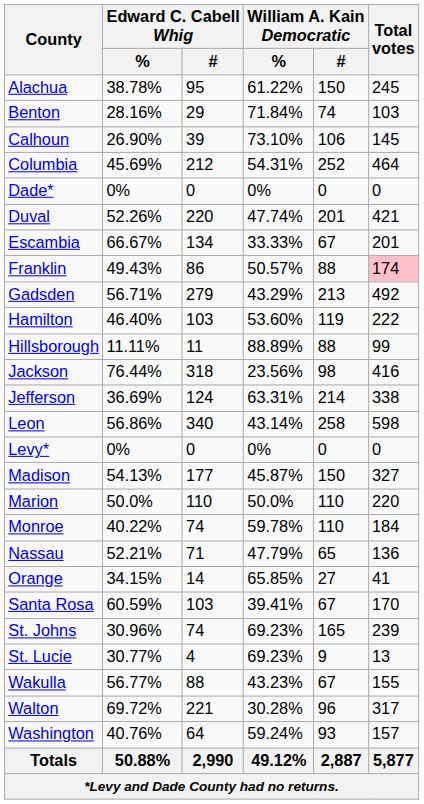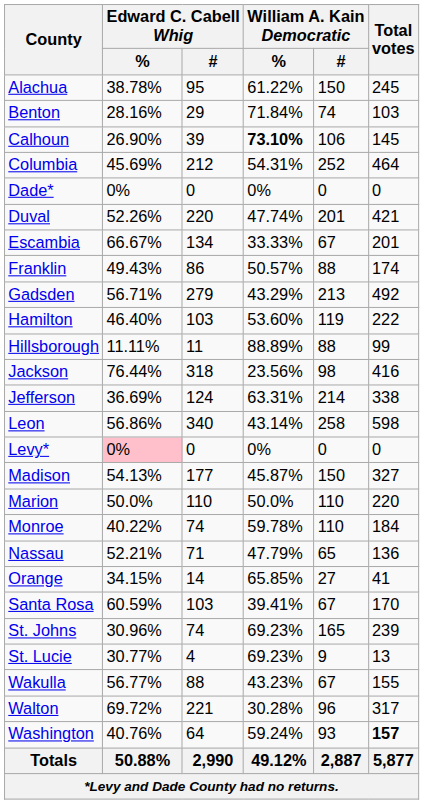(275, 139) normal -> (275, 139) bold
(386, 268) pink background -> (386, 268) no background
(118, 449) no background -> (118, 449) pink background
(386, 734) normal -> (386, 734) bold
